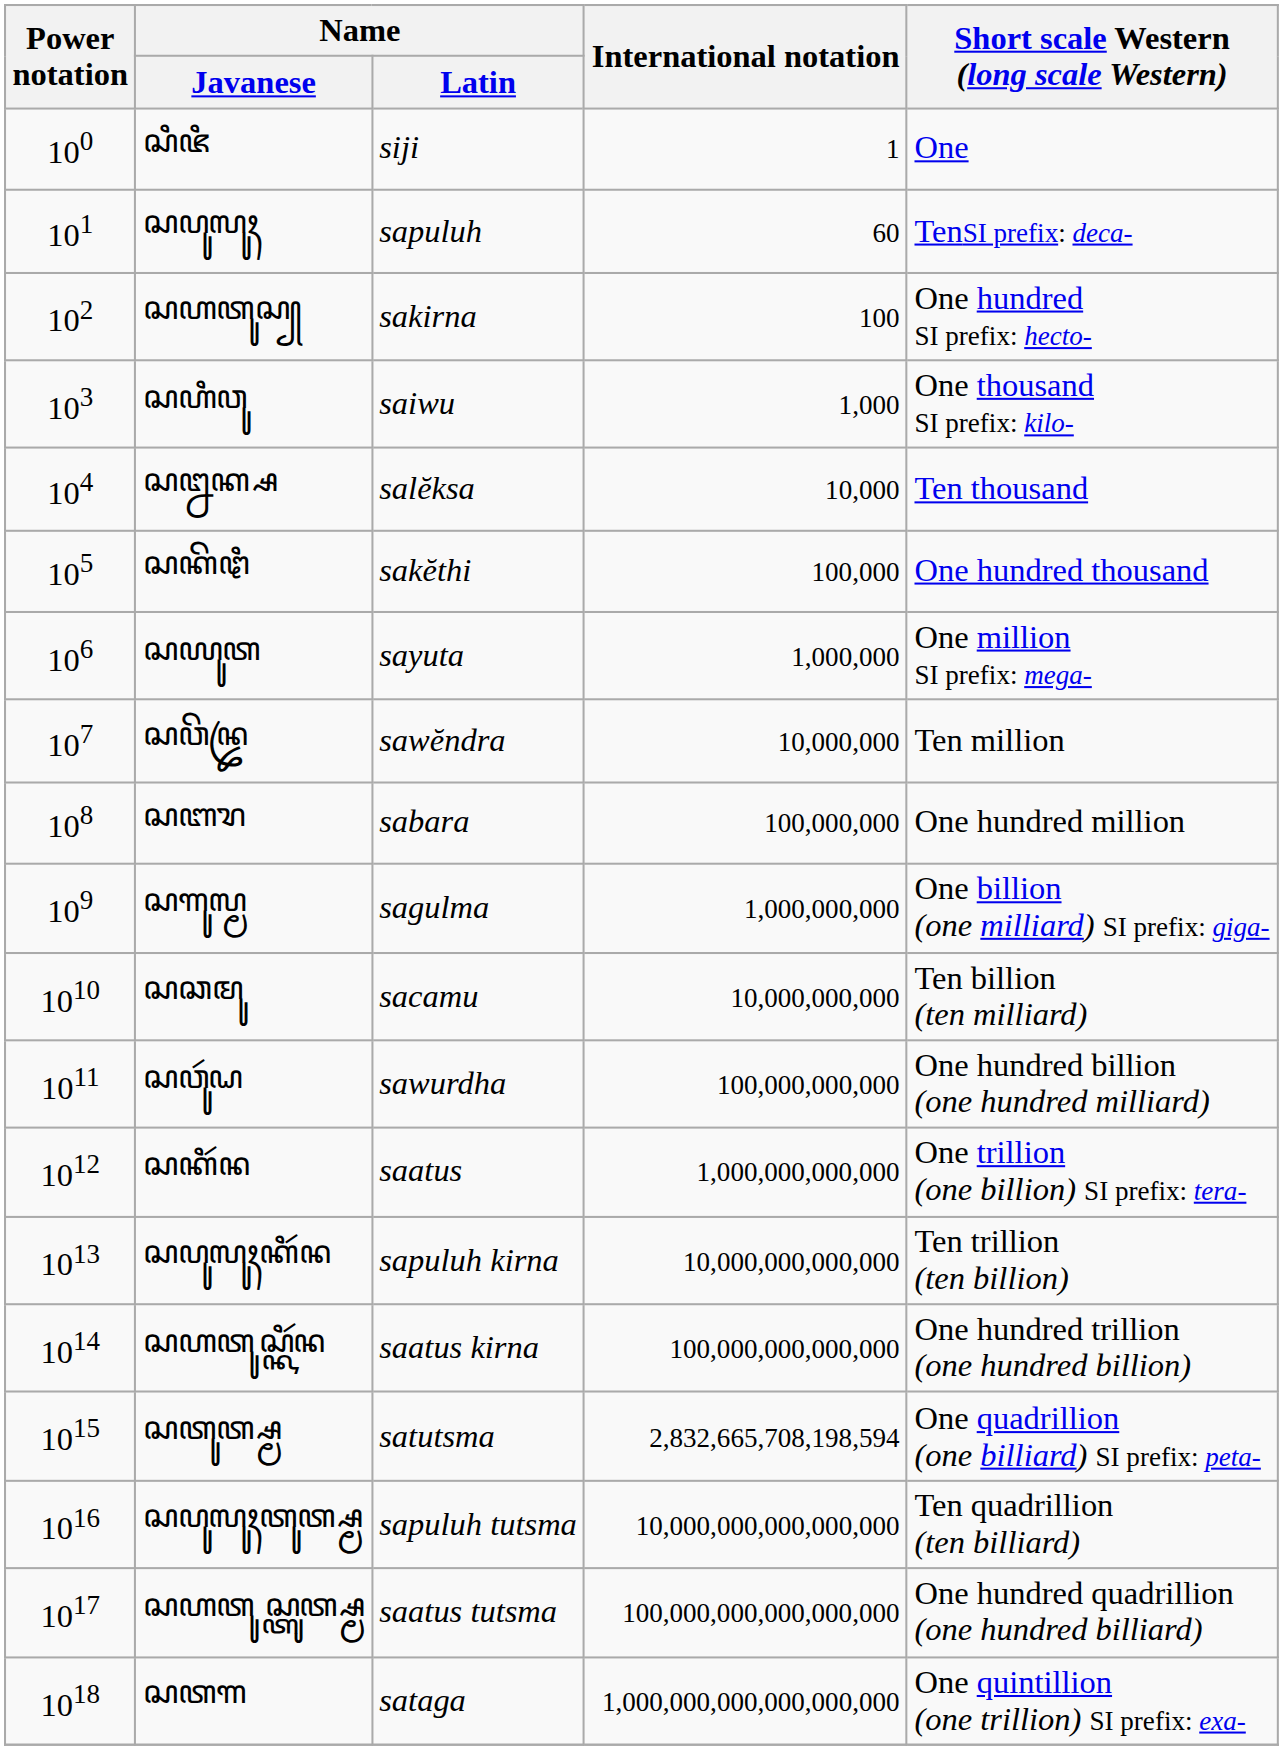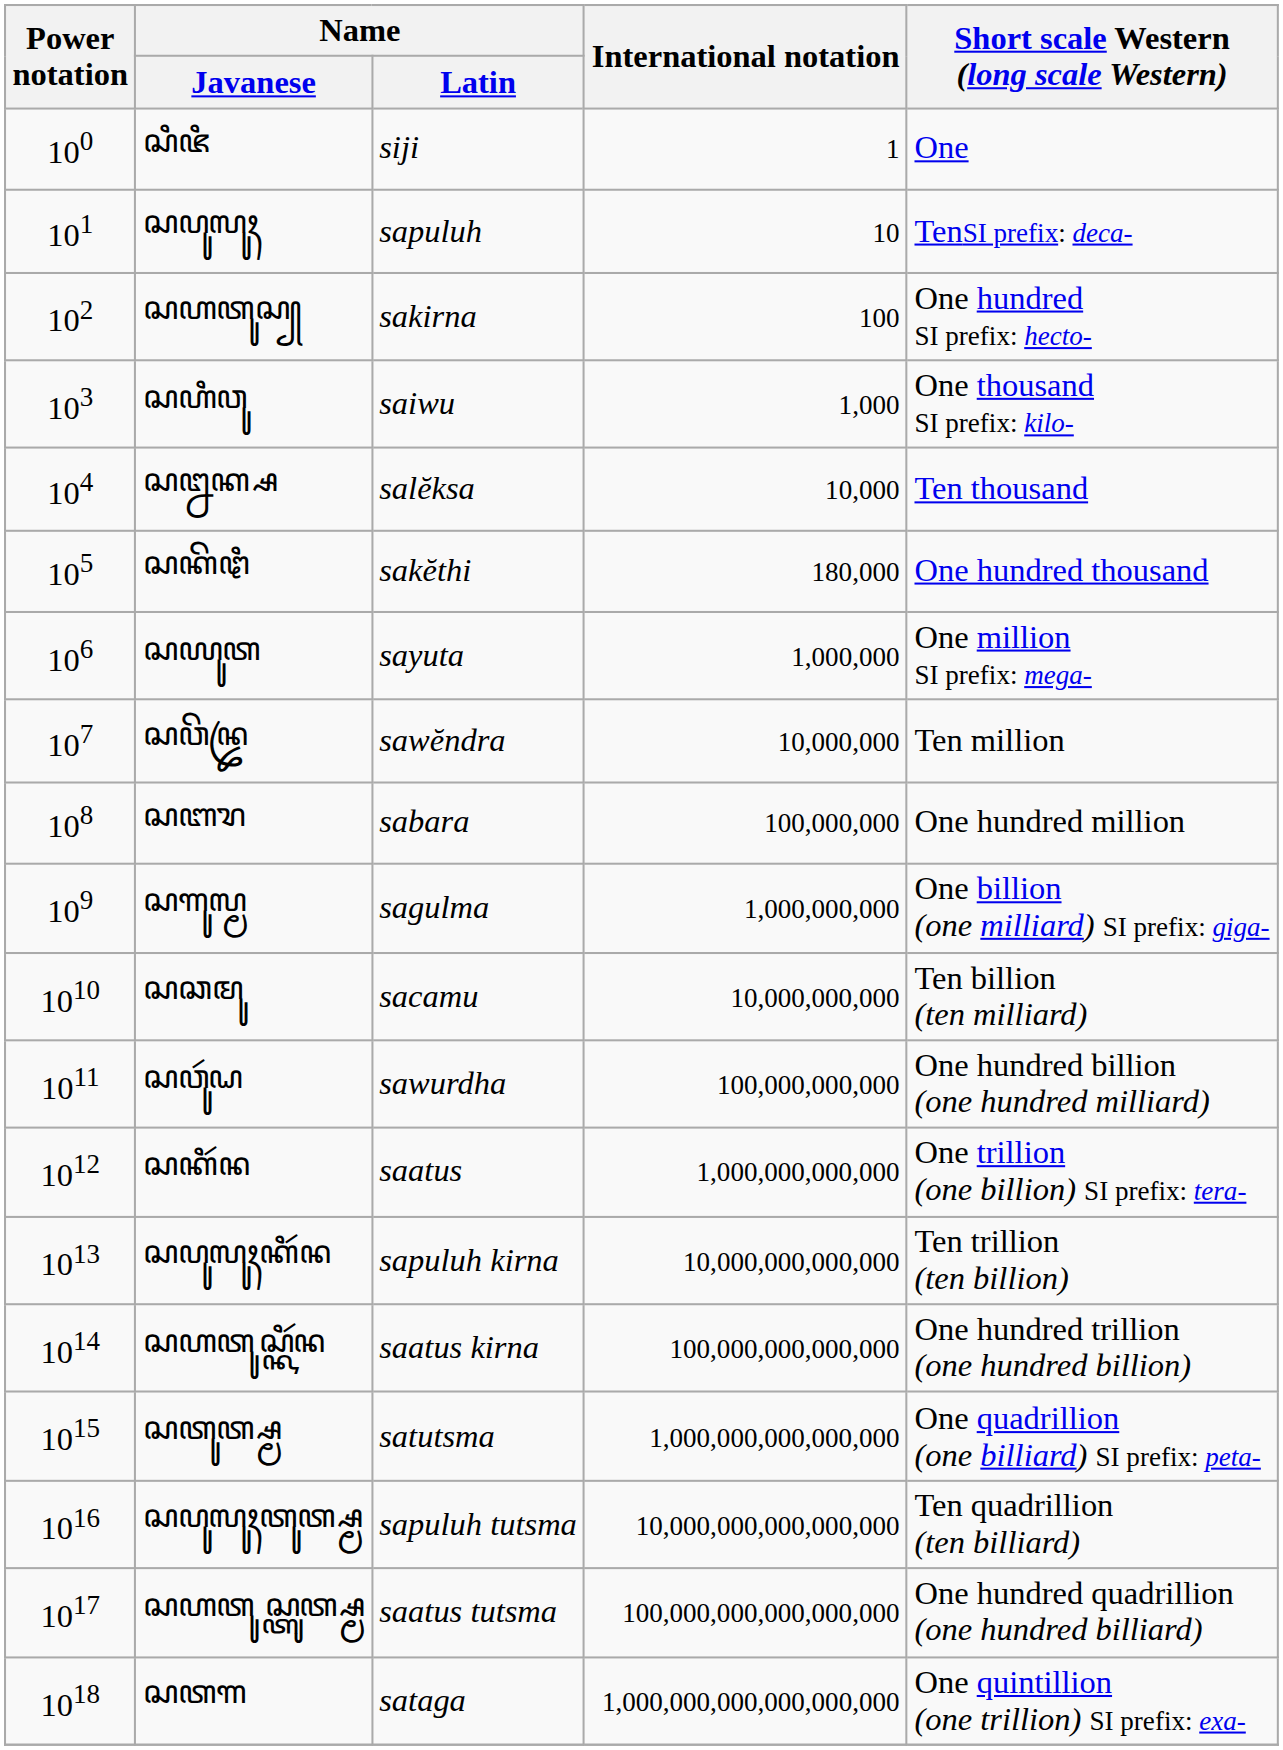(886, 232) 60 -> (886, 232) 10
(856, 572) 100,000 -> (856, 572) 180,000
(774, 1437) 2,832,665,708,198,594 -> (774, 1437) 1,000,000,000,000,000
